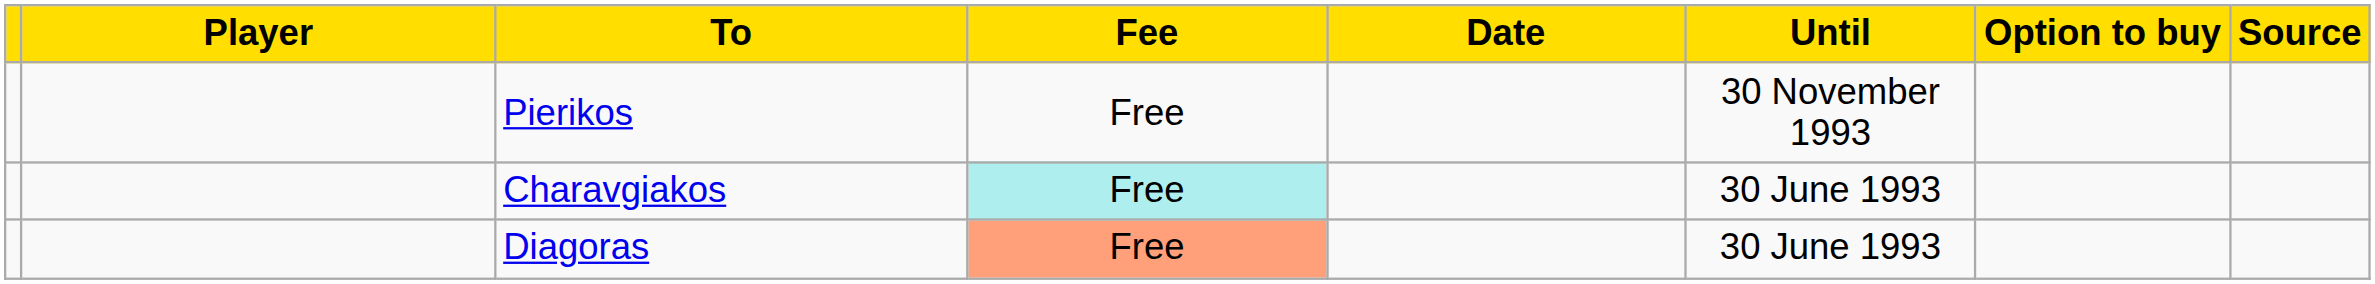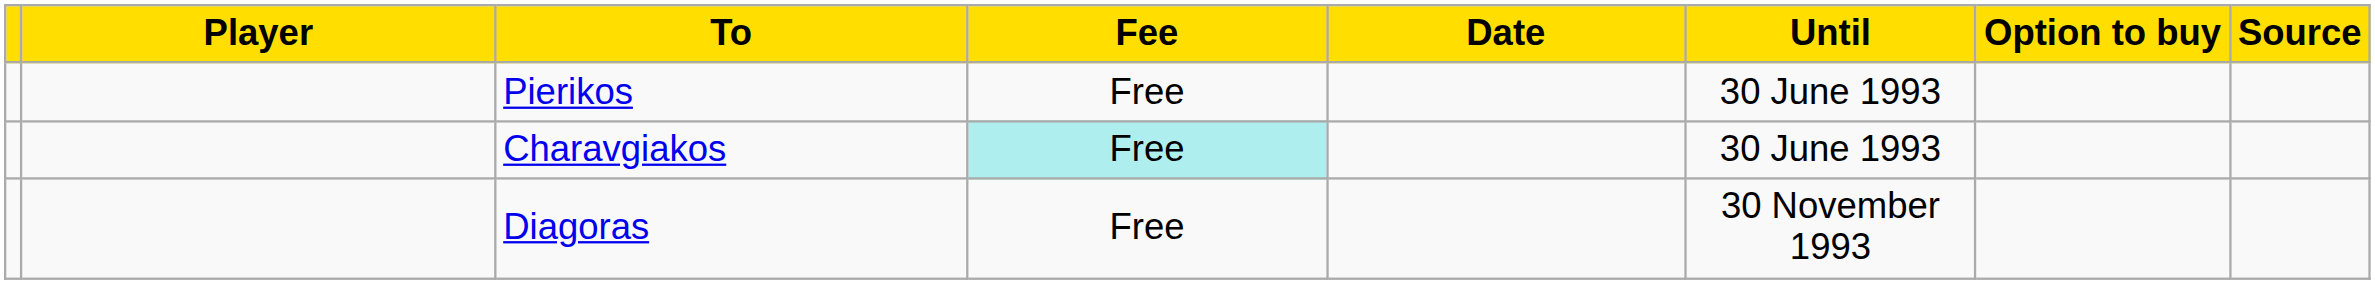(1830, 111) 30 November 1993 -> (1830, 91) 30 June 1993
(1147, 248) lightsalmon background -> (1147, 227) no background
(1830, 248) 30 June 1993 -> (1830, 227) 30 November 1993
